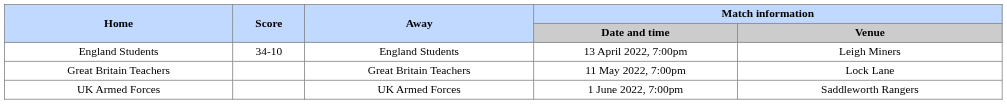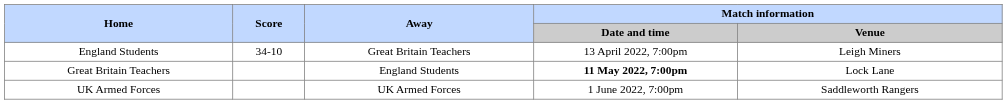(419, 51) England Students -> (419, 51) Great Britain Teachers
(419, 70) Great Britain Teachers -> (419, 70) England Students
(635, 70) normal -> (635, 70) bold
